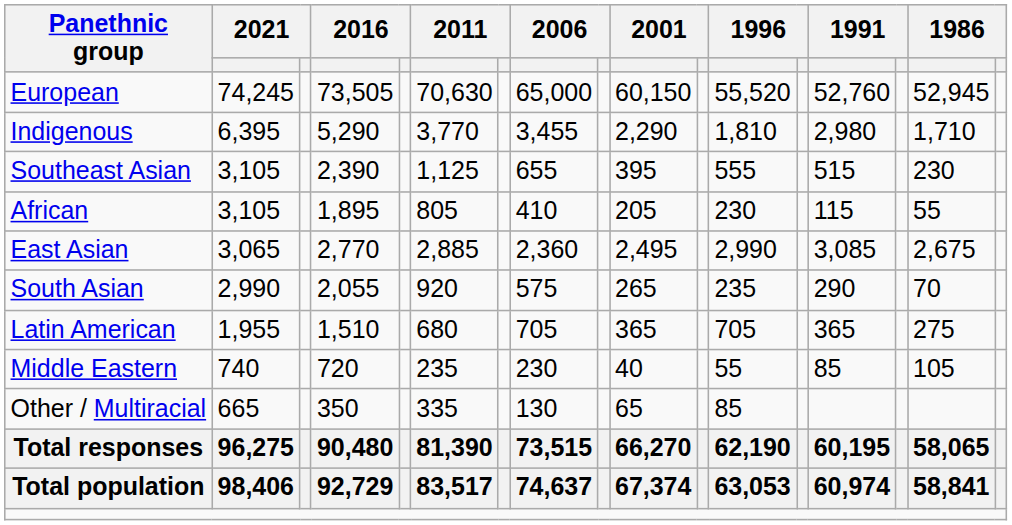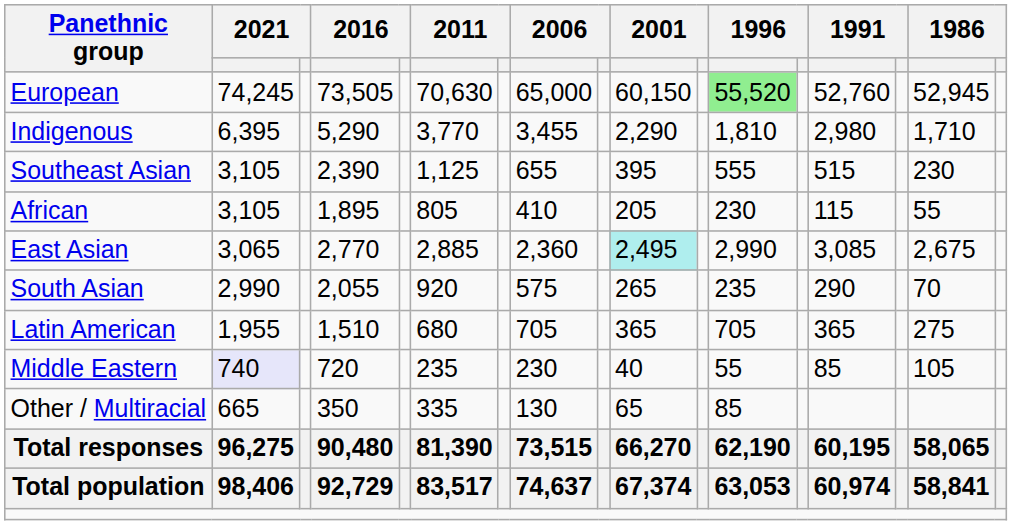(753, 91) no background -> (753, 91) lightgreen background
(646, 250) no background -> (646, 250) paleturquoise background
(238, 369) no background -> (238, 369) lavender background
